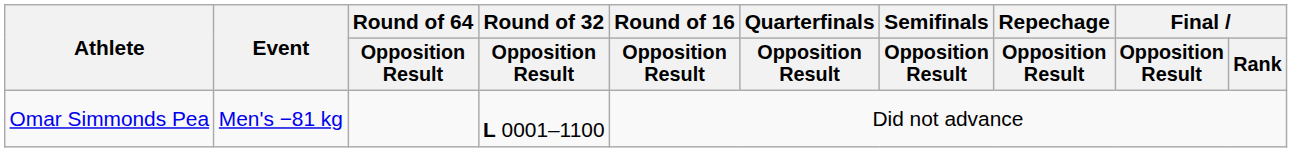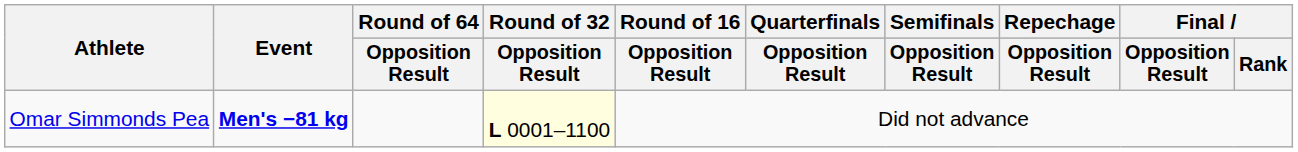(281, 119) normal -> (284, 119) bold
(544, 131) no background -> (549, 131) lightyellow background
